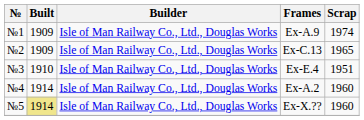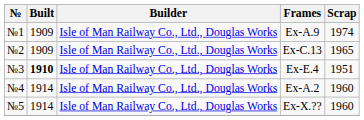(42, 69) normal -> (42, 69) bold
(42, 106) khaki background -> (42, 106) no background
